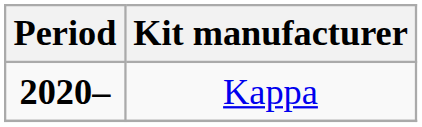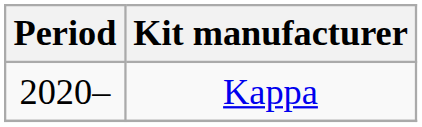(65, 90) bold -> (65, 90) normal
